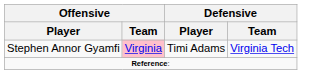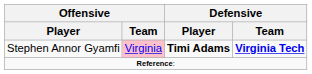(196, 48) normal -> (199, 48) bold
(262, 48) normal -> (270, 48) bold
